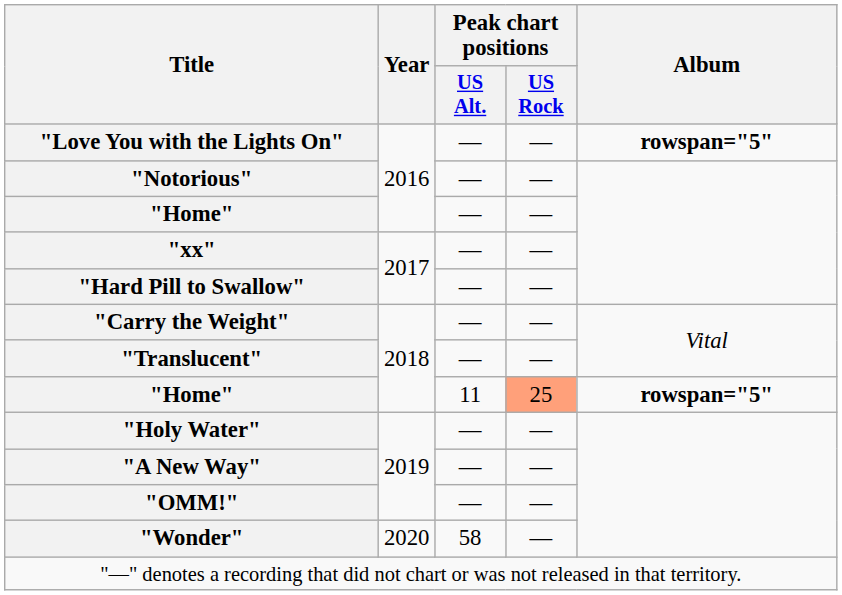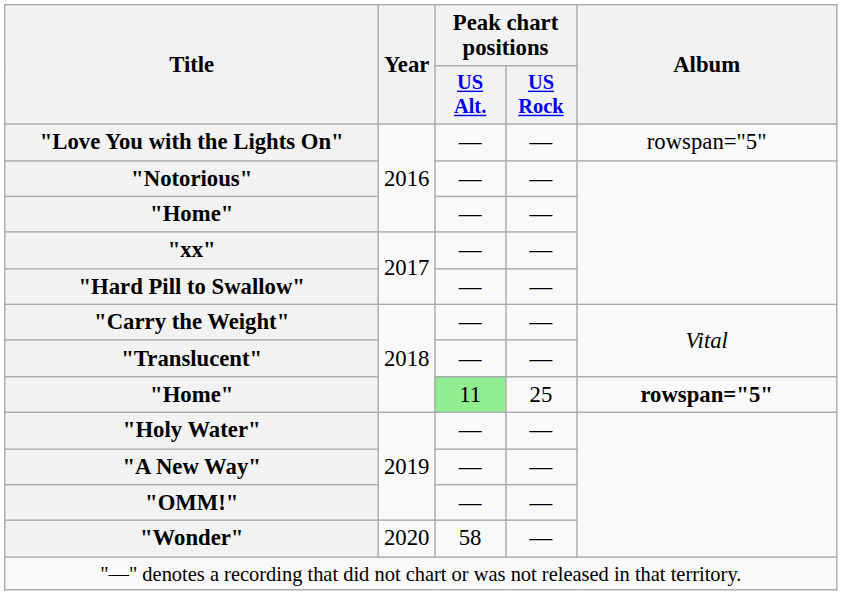(707, 141) bold -> (707, 141) normal
(470, 394) no background -> (470, 394) lightgreen background
(541, 394) lightsalmon background -> (541, 394) no background
